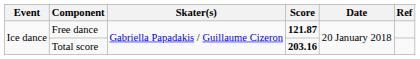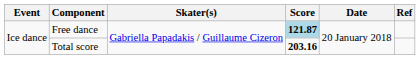(302, 29) no background -> (302, 29) lightblue background
